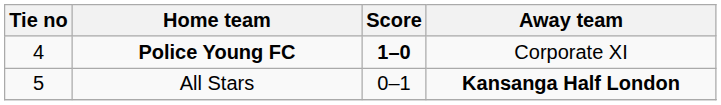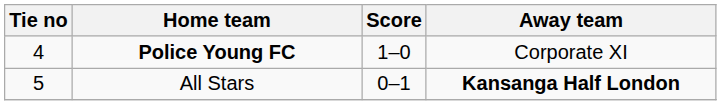(394, 52) bold -> (394, 52) normal
